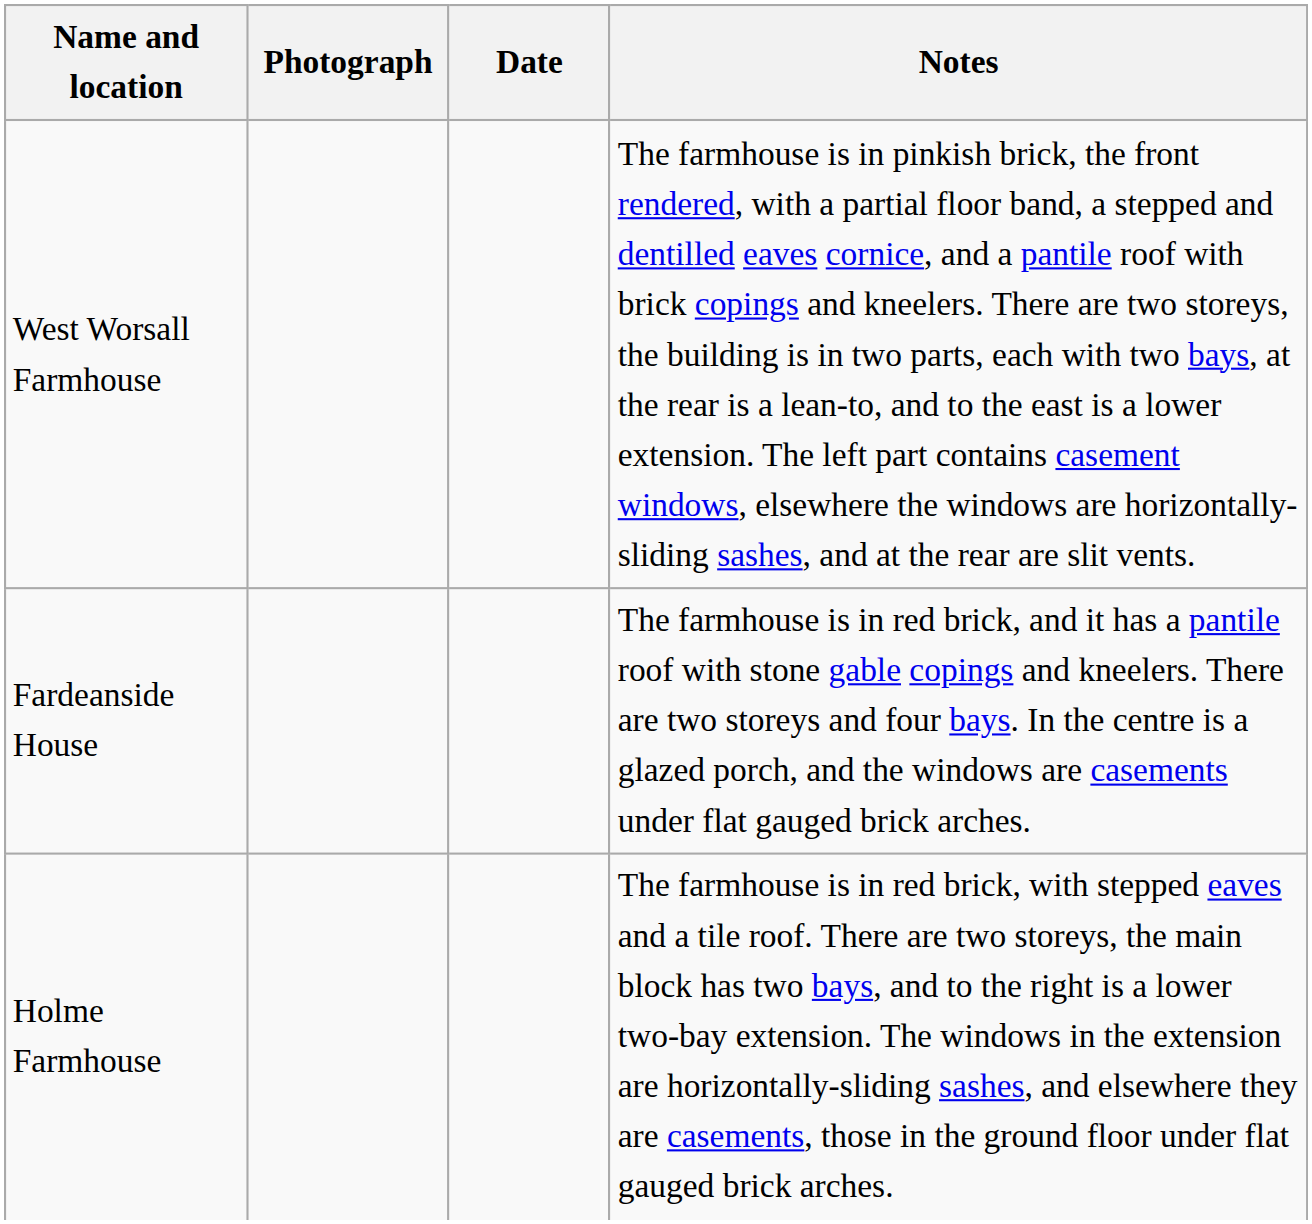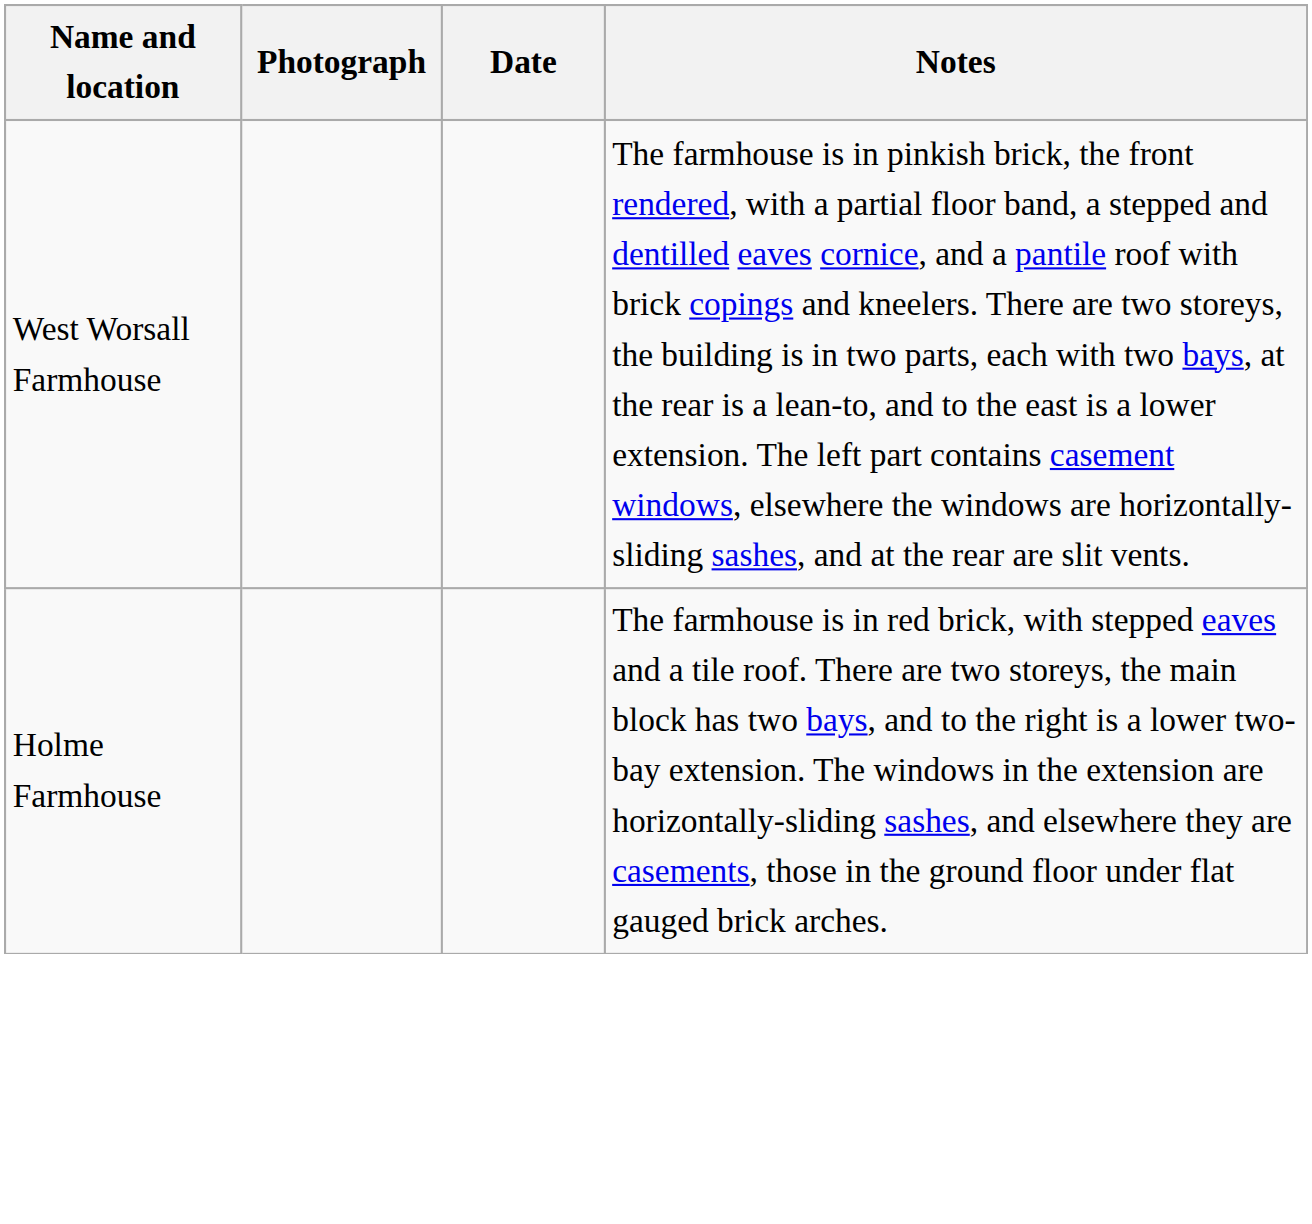- row: (94, 720)
